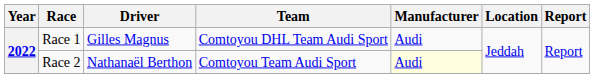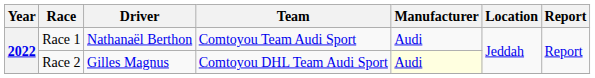(128, 39) Gilles Magnus -> (140, 39) Nathanaël Berthon
(293, 39) Comtoyou DHL Team Audi Sport -> (277, 39) Comtoyou Team Audi Sport
(140, 62) Nathanaël Berthon -> (128, 62) Gilles Magnus
(277, 62) Comtoyou Team Audi Sport -> (293, 62) Comtoyou DHL Team Audi Sport
